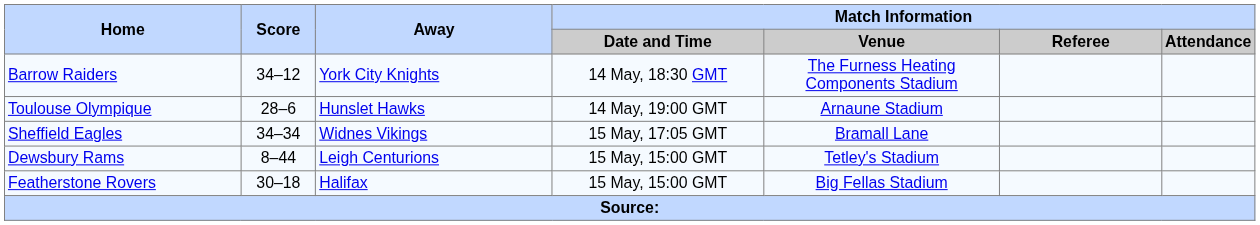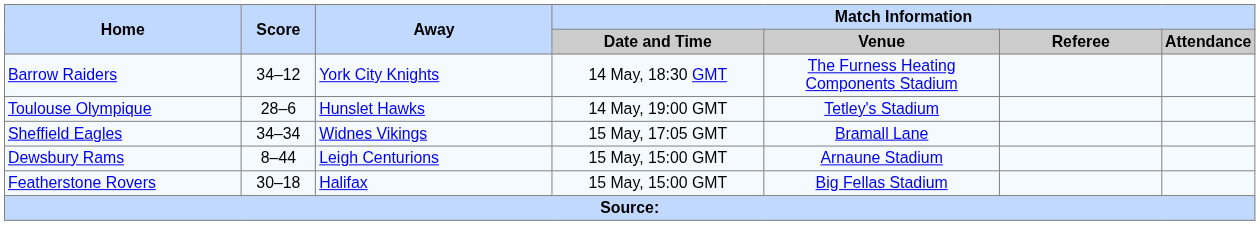(882, 108) Arnaune Stadium -> (882, 108) Tetley's Stadium
(882, 158) Tetley's Stadium -> (882, 158) Arnaune Stadium
